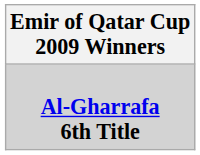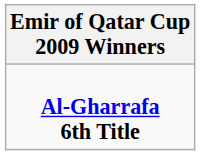(100, 119) lightgrey background -> (100, 119) no background
